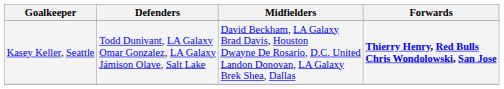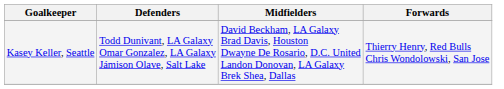(431, 52) bold -> (427, 52) normal
